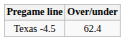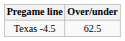(93, 28) 62.4 -> (93, 28) 62.5
